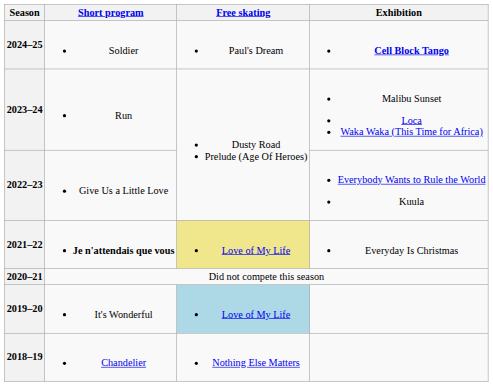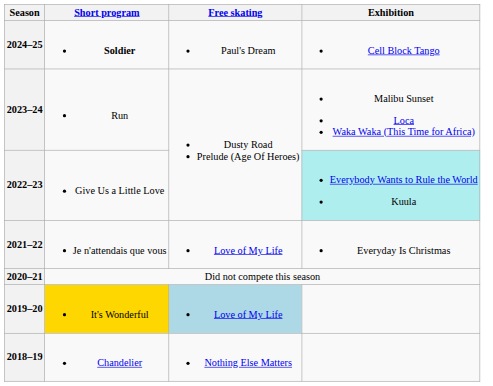(111, 50) normal -> (107, 50) bold
(399, 50) bold -> (391, 50) normal
(399, 191) no background -> (391, 191) paleturquoise background
(111, 250) bold -> (107, 250) normal
(243, 250) khaki background -> (235, 250) no background
(111, 315) no background -> (107, 315) gold background
